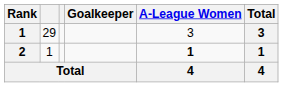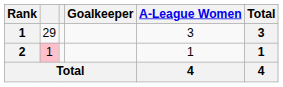(49, 52) no background -> (49, 52) pink background
(190, 52) bold -> (190, 52) normal
